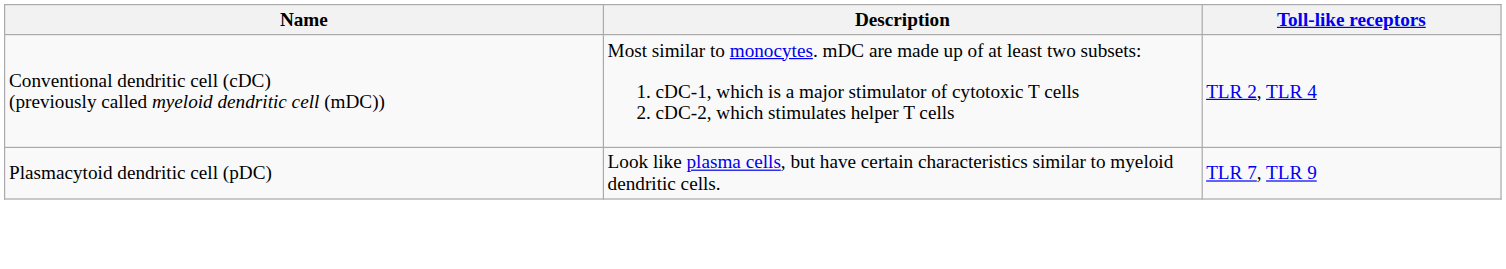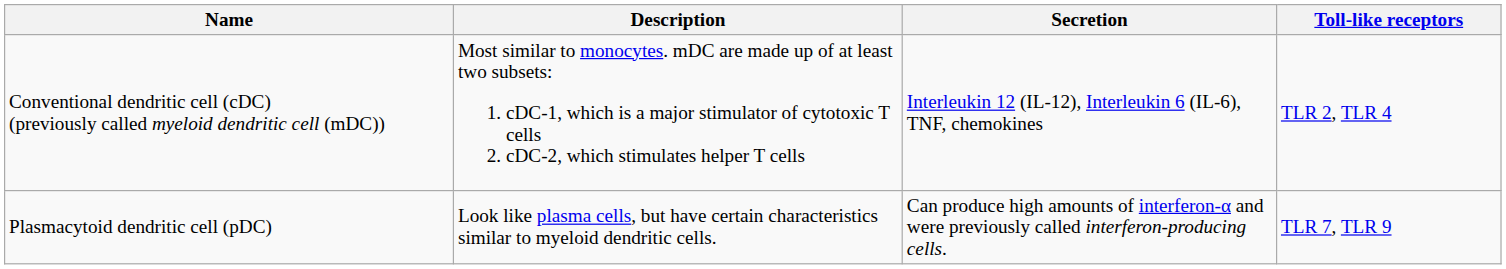+ column: (1089, 19)
